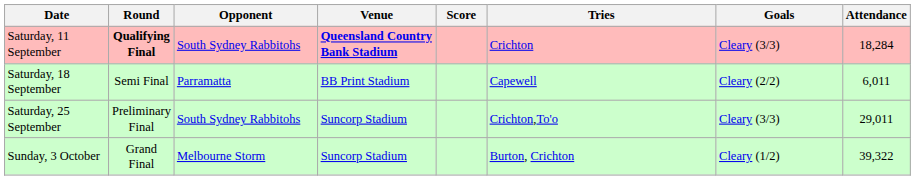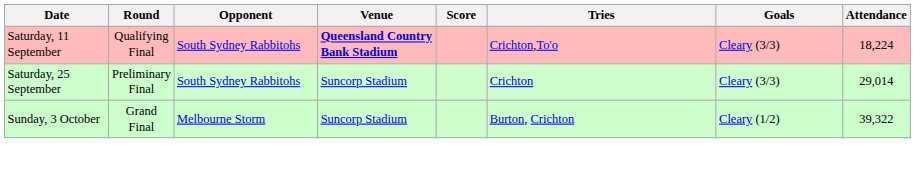(141, 44) bold -> (141, 44) normal
(511, 44) Crichton -> (524, 44) Crichton,To'o
(876, 44) 18,284 -> (876, 44) 18,224
- row: (39, 81)
(524, 119) Crichton,To'o -> (511, 81) Crichton
(876, 119) 29,011 -> (876, 81) 29,014
